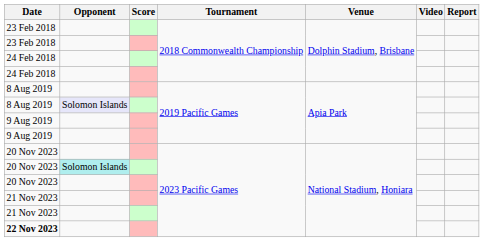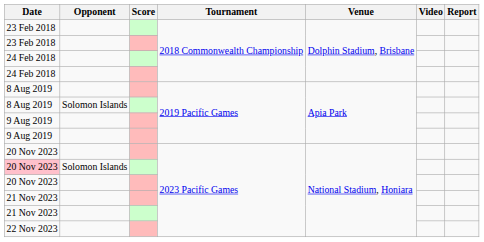(95, 105) lavender background -> (95, 105) no background
(32, 167) no background -> (32, 167) pink background
(95, 167) paleturquoise background -> (95, 167) no background
(32, 228) bold -> (32, 228) normal
